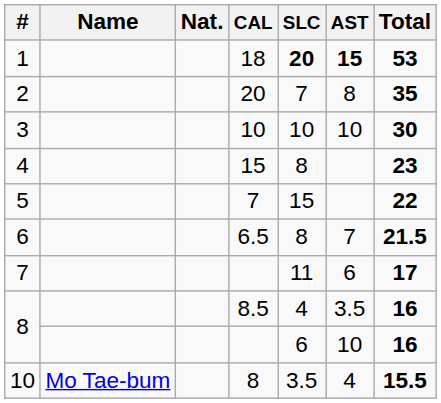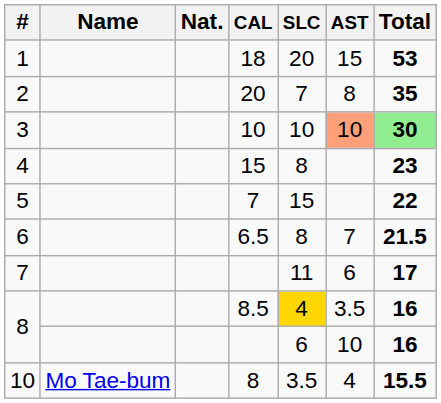(302, 58) bold -> (302, 58) normal
(350, 58) bold -> (350, 58) normal
(350, 129) no background -> (350, 129) lightsalmon background
(405, 129) no background -> (405, 129) lightgreen background
(302, 308) no background -> (302, 308) gold background
